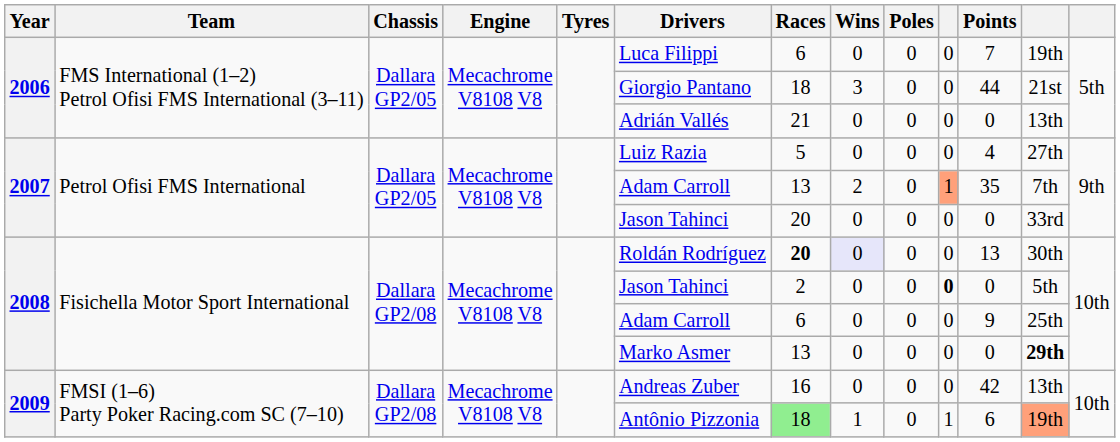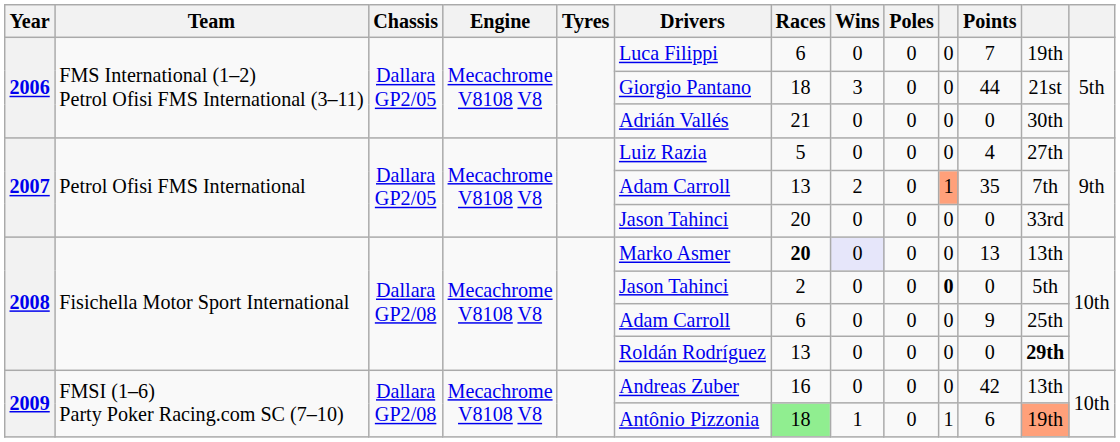(1045, 120) 13th -> (1045, 120) 30th
(692, 253) Roldán Rodríguez -> (675, 253) Marko Asmer
(1045, 253) 30th -> (1045, 253) 13th
(675, 352) Marko Asmer -> (692, 352) Roldán Rodríguez
